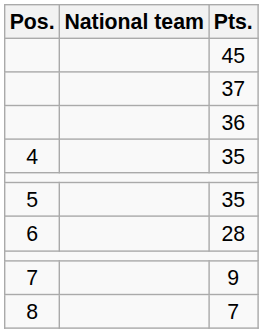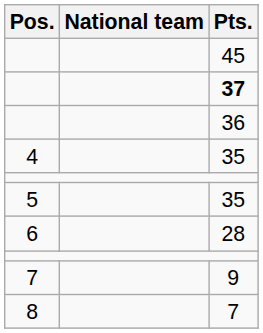(233, 89) normal -> (233, 89) bold
